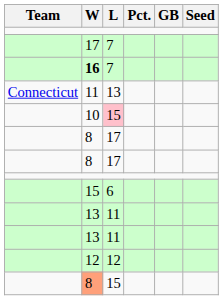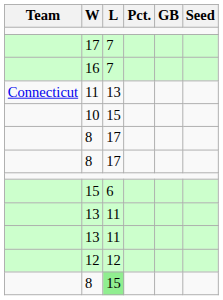(92, 68) bold -> (92, 68) normal
(113, 115) pink background -> (113, 115) no background
(89, 283) lightsalmon background -> (89, 283) no background
(113, 283) no background -> (113, 283) lightgreen background
